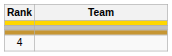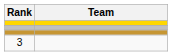(19, 43) 4 -> (19, 43) 3
